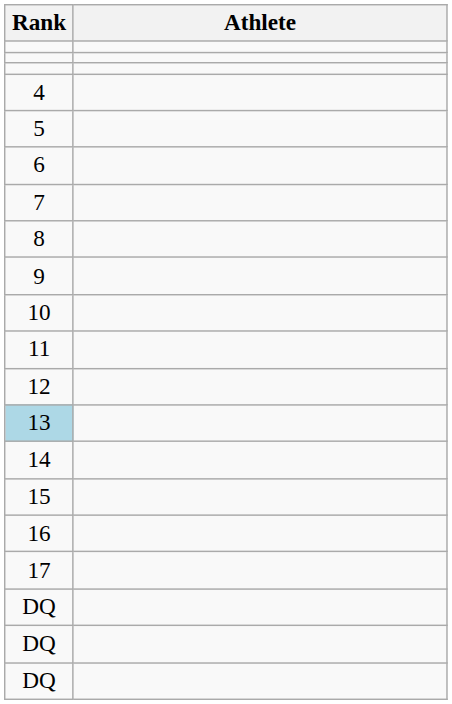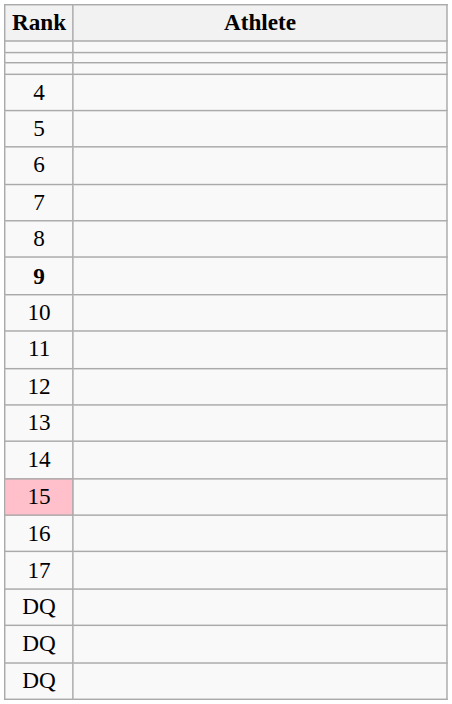(39, 275) normal -> (39, 275) bold
(39, 422) lightblue background -> (39, 422) no background
(39, 496) no background -> (39, 496) pink background
